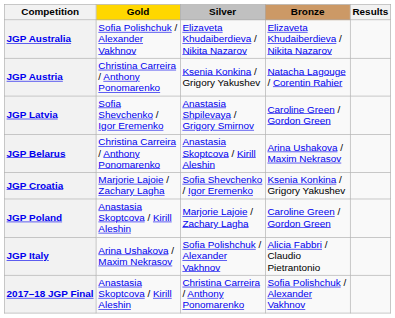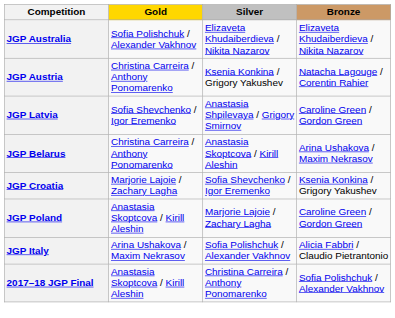- column: (370, 12)
